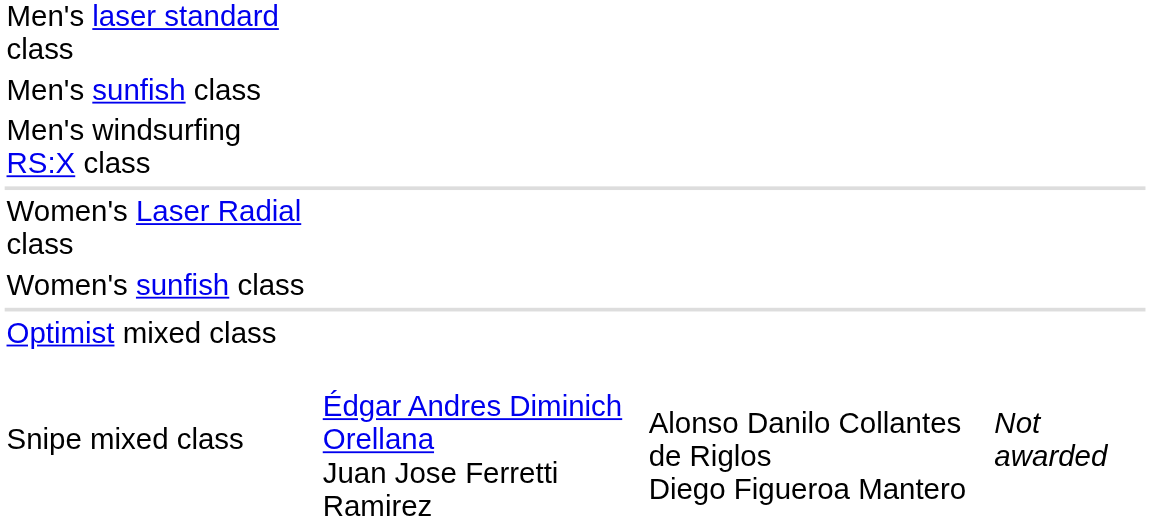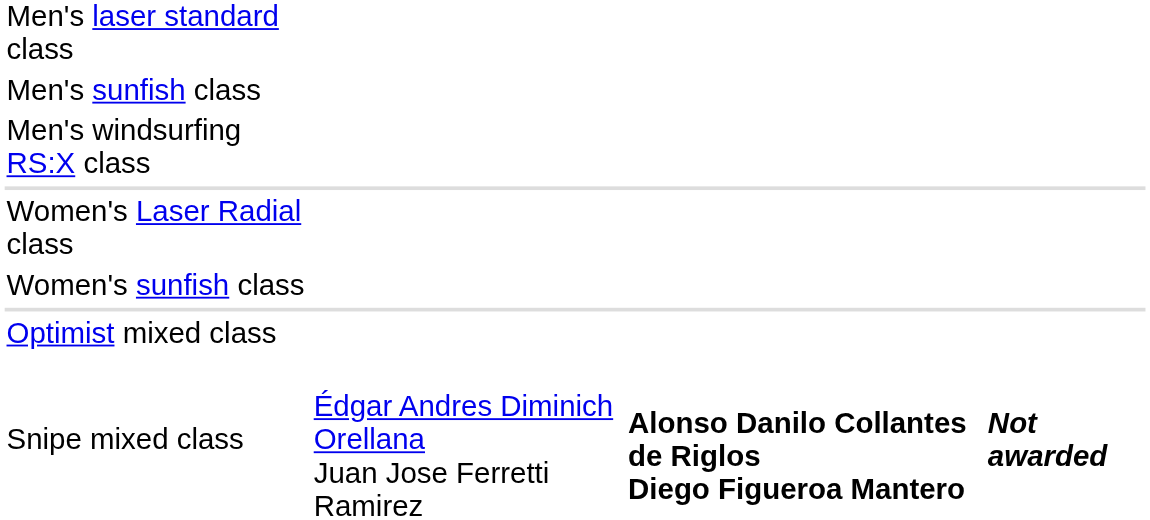(807, 456) normal -> (797, 456) bold
(1051, 439) normal -> (1048, 439) bold
